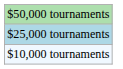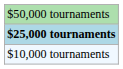(58, 34) normal -> (61, 34) bold
